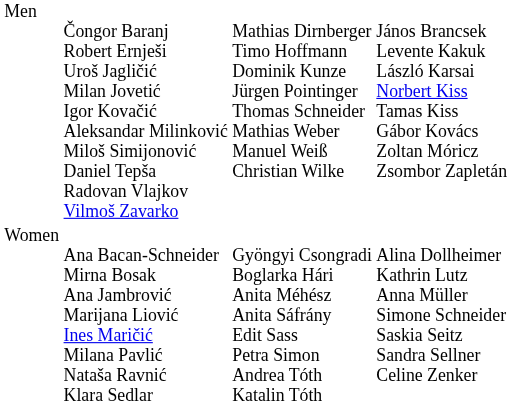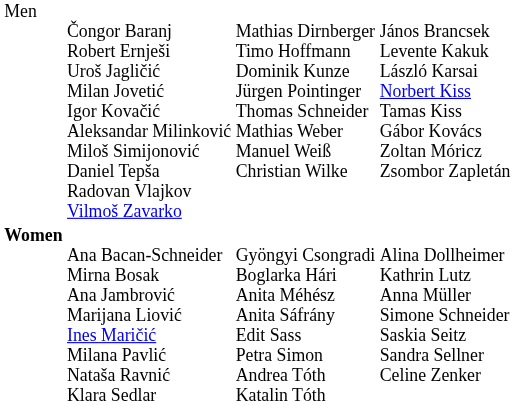(32, 235) normal -> (33, 235) bold
